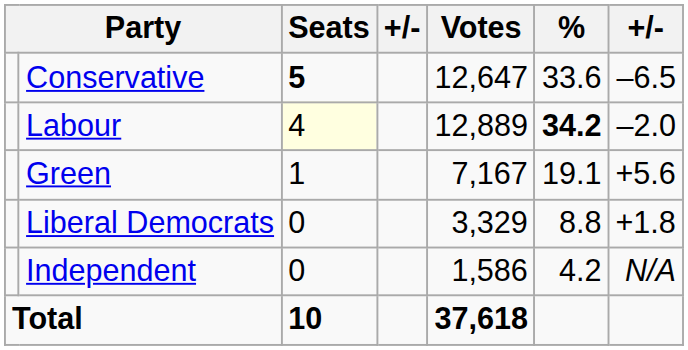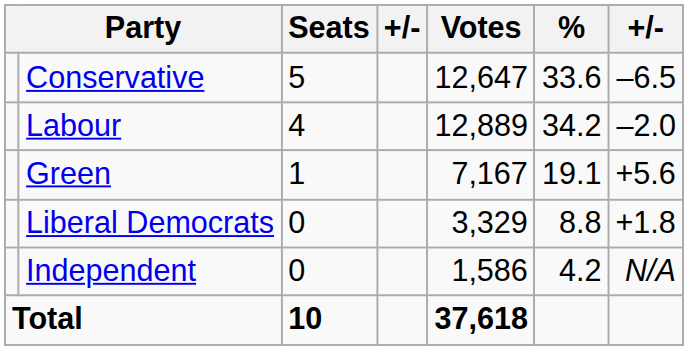(297, 77) bold -> (297, 77) normal
(297, 125) lightyellow background -> (297, 125) no background
(572, 125) bold -> (572, 125) normal
